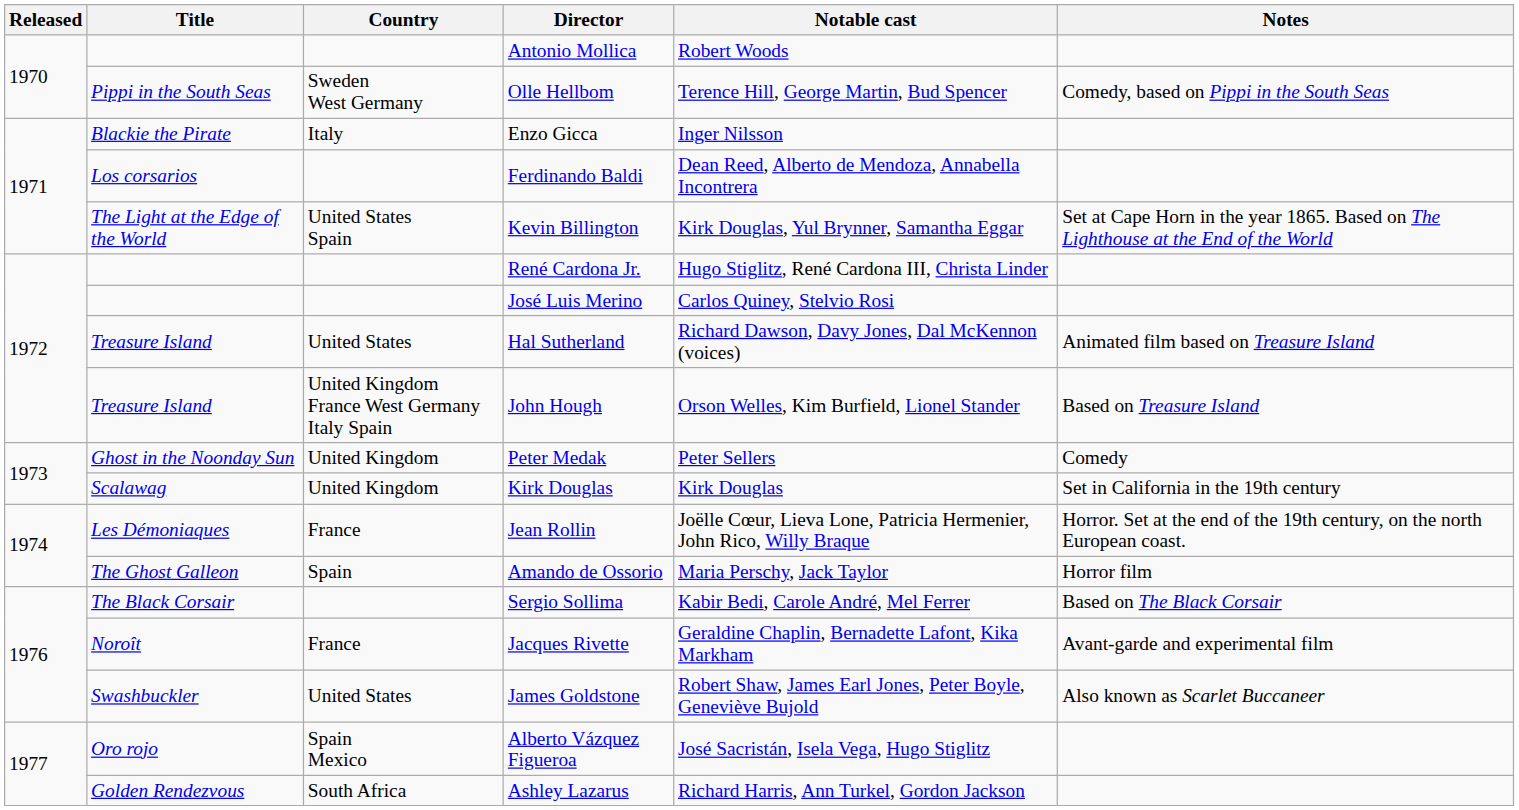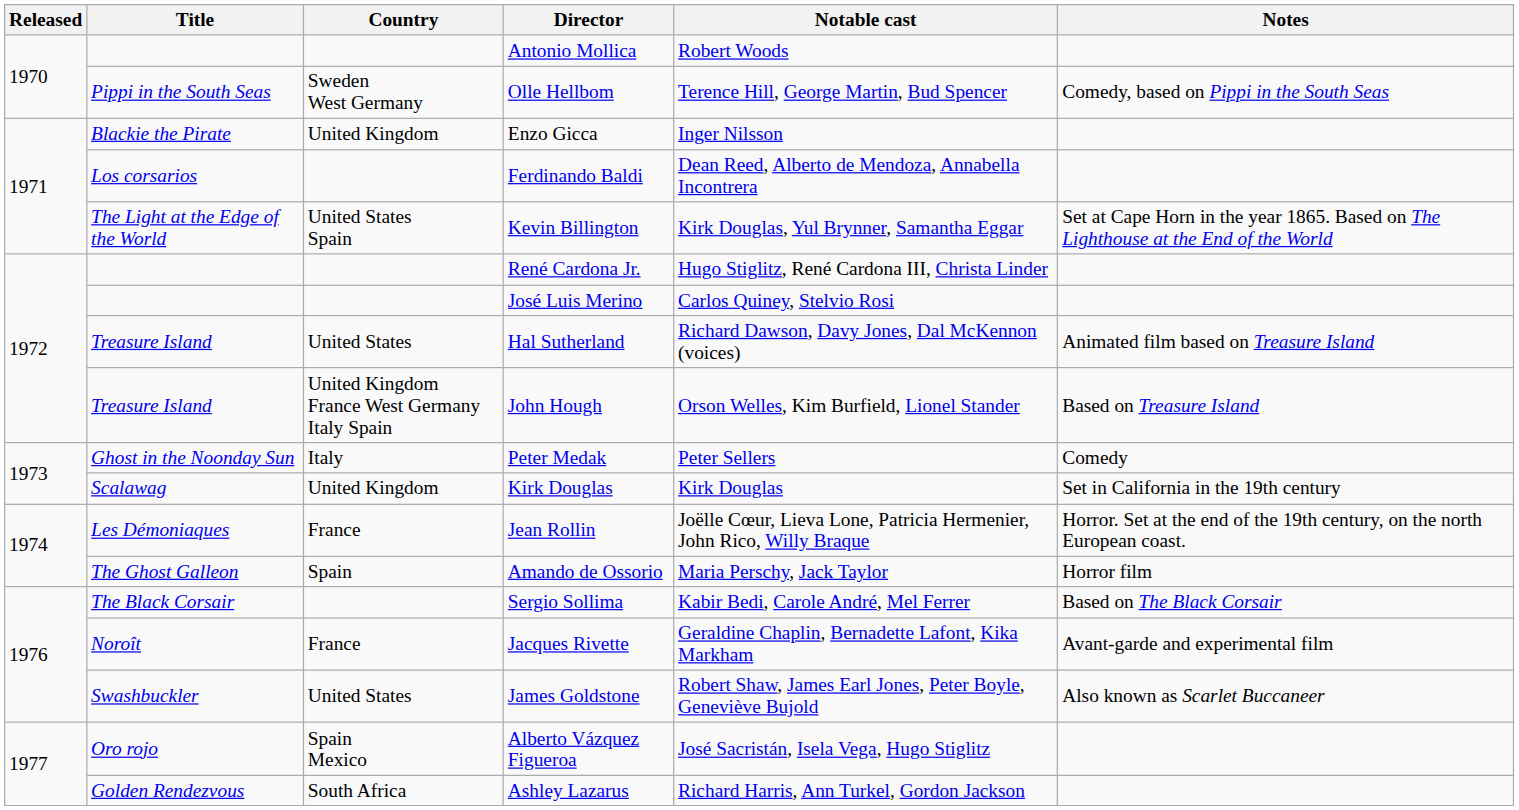(326, 133) Italy -> (373, 133) United Kingdom
(373, 457) United Kingdom -> (326, 457) Italy
